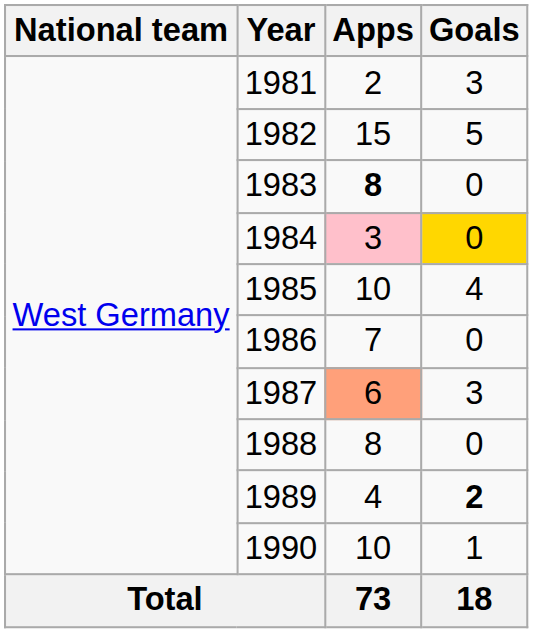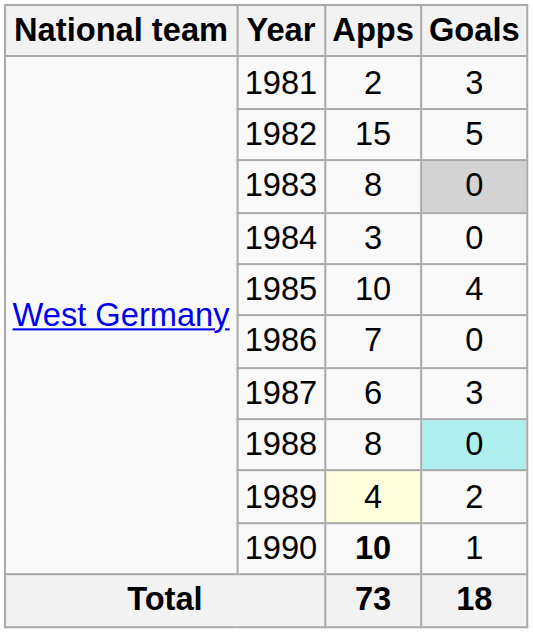(373, 185) bold -> (373, 185) normal
(474, 185) no background -> (474, 185) lightgrey background
(373, 237) pink background -> (373, 237) no background
(474, 237) gold background -> (474, 237) no background
(373, 392) lightsalmon background -> (373, 392) no background
(474, 444) no background -> (474, 444) paleturquoise background
(373, 496) no background -> (373, 496) lightyellow background
(474, 496) bold -> (474, 496) normal
(373, 548) normal -> (373, 548) bold
